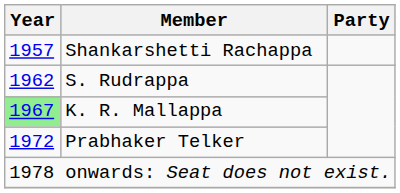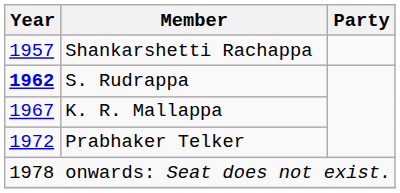(32, 81) normal -> (32, 81) bold
(32, 112) lightgreen background -> (32, 112) no background
